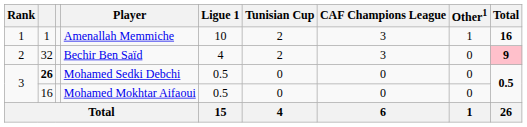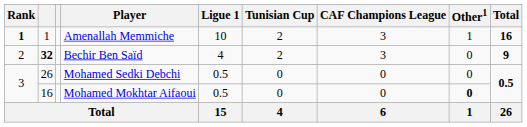(21, 36) normal -> (21, 36) bold
(47, 55) normal -> (47, 55) bold
(506, 55) pink background -> (506, 55) no background
(47, 74) bold -> (47, 74) normal
(470, 93) normal -> (470, 93) bold
